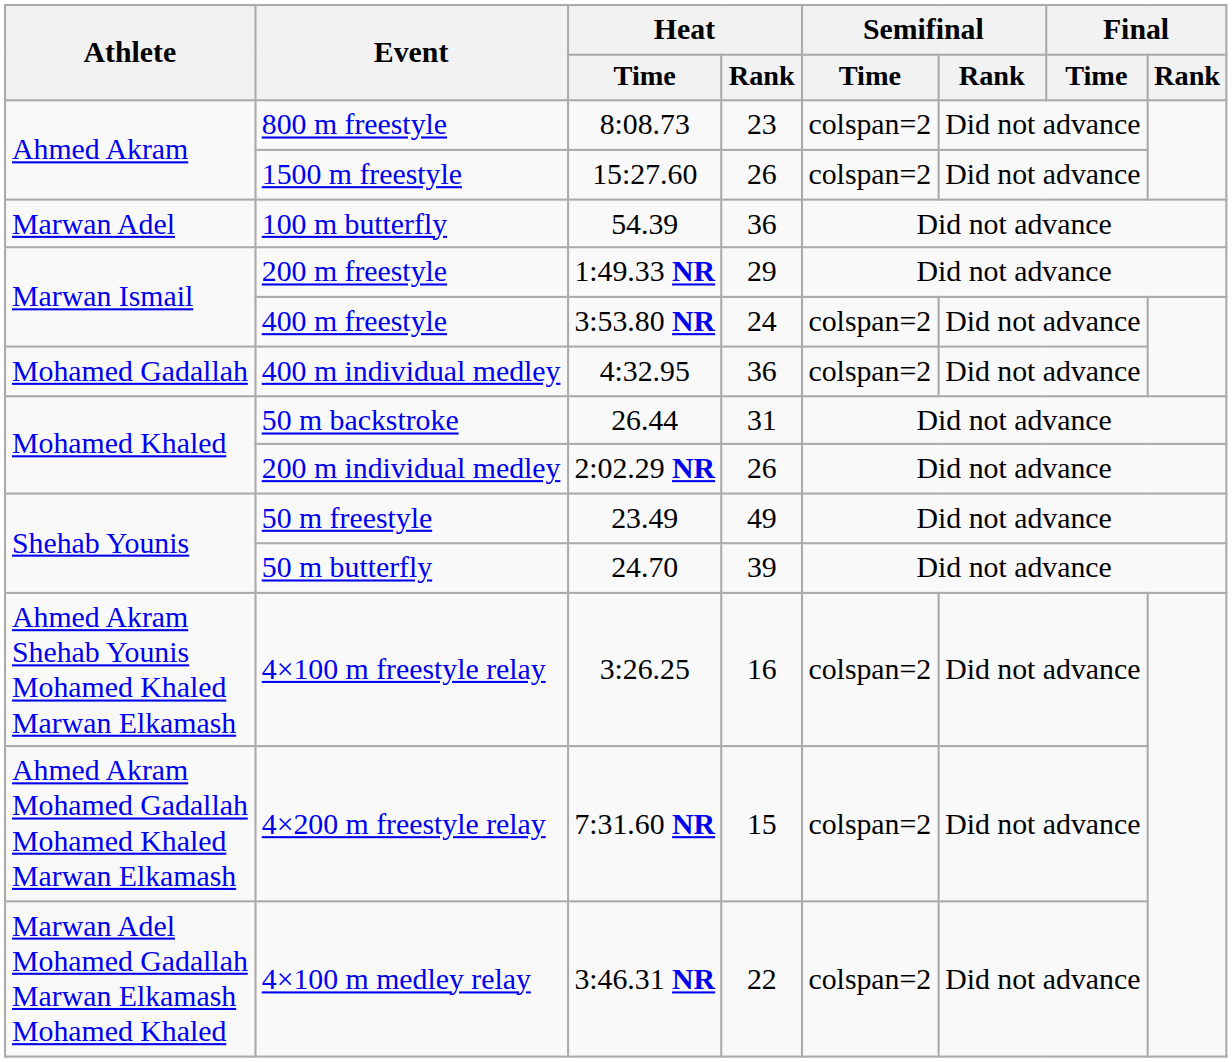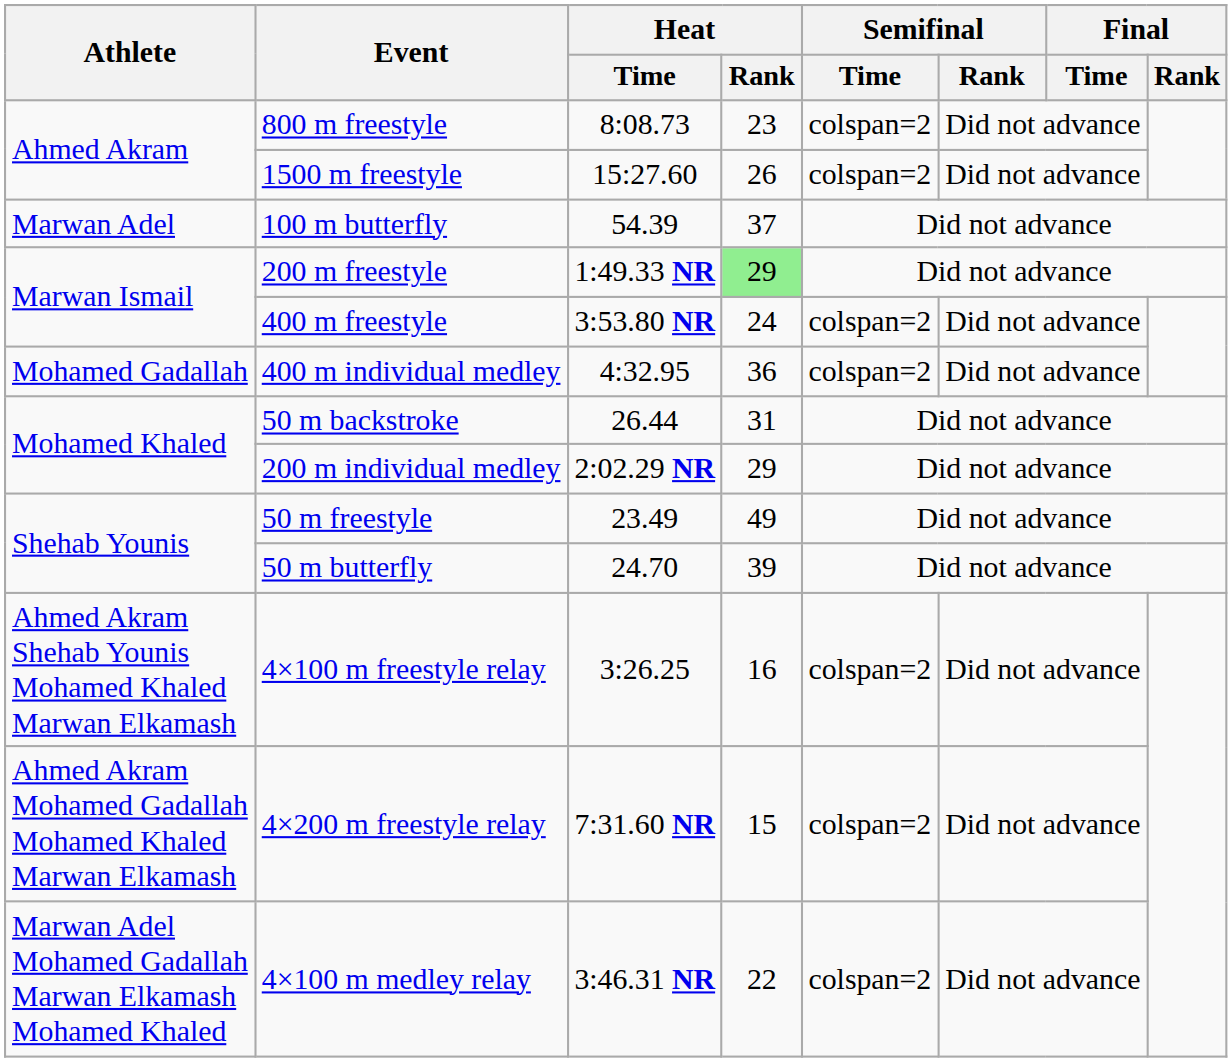(762, 223) 36 -> (762, 223) 37
(762, 272) no background -> (762, 272) lightgreen background
(762, 469) 26 -> (762, 469) 29
